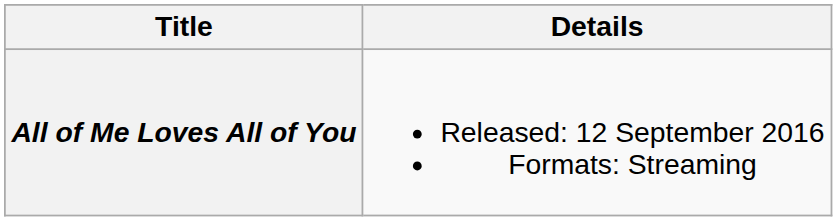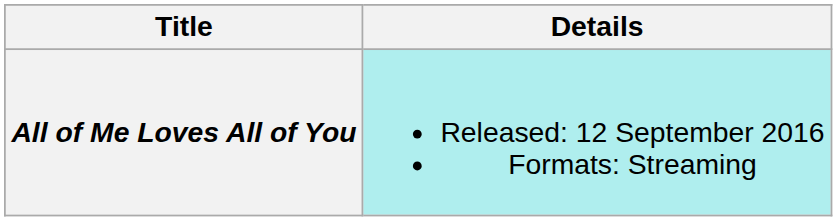(597, 148) no background -> (597, 148) paleturquoise background
